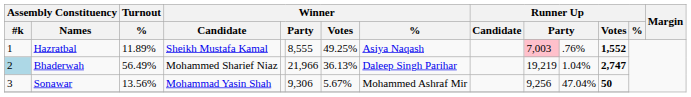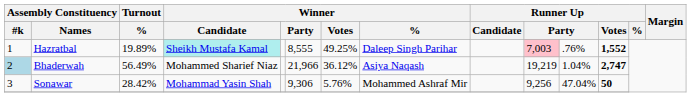(139, 48) 11.89% -> (139, 48) 19.89%
(217, 48) no background -> (217, 48) paleturquoise background
(393, 48) Asiya Naqash -> (410, 48) Daleep Singh Parihar
(340, 65) 36.13% -> (340, 65) 36.12%
(410, 65) Daleep Singh Parihar -> (393, 65) Asiya Naqash
(139, 83) 13.56% -> (139, 83) 28.42%
(338, 83) 5.67% -> (338, 83) 5.76%
